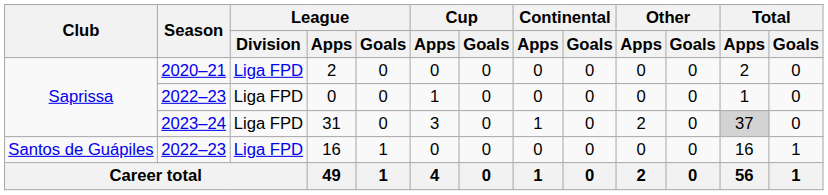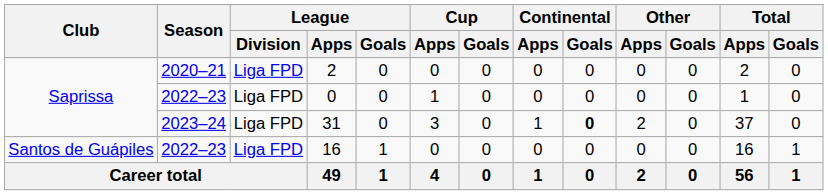(590, 123) normal -> (590, 123) bold
(744, 123) lightgrey background -> (744, 123) no background
